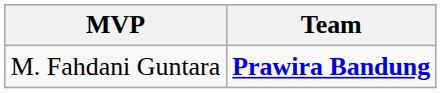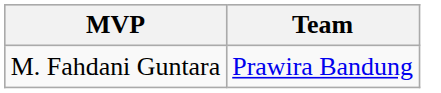(331, 66) bold -> (323, 66) normal
